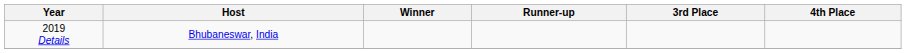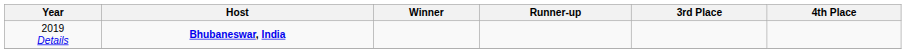(233, 35) normal -> (237, 35) bold
